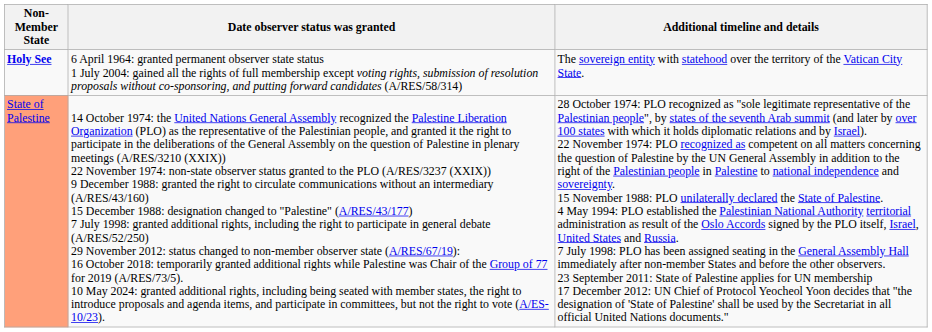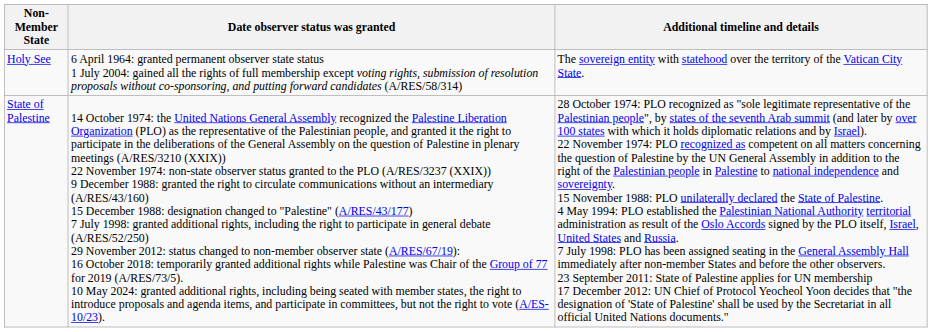(29, 59) bold -> (29, 59) normal
(28, 111) lightsalmon background -> (28, 111) no background
